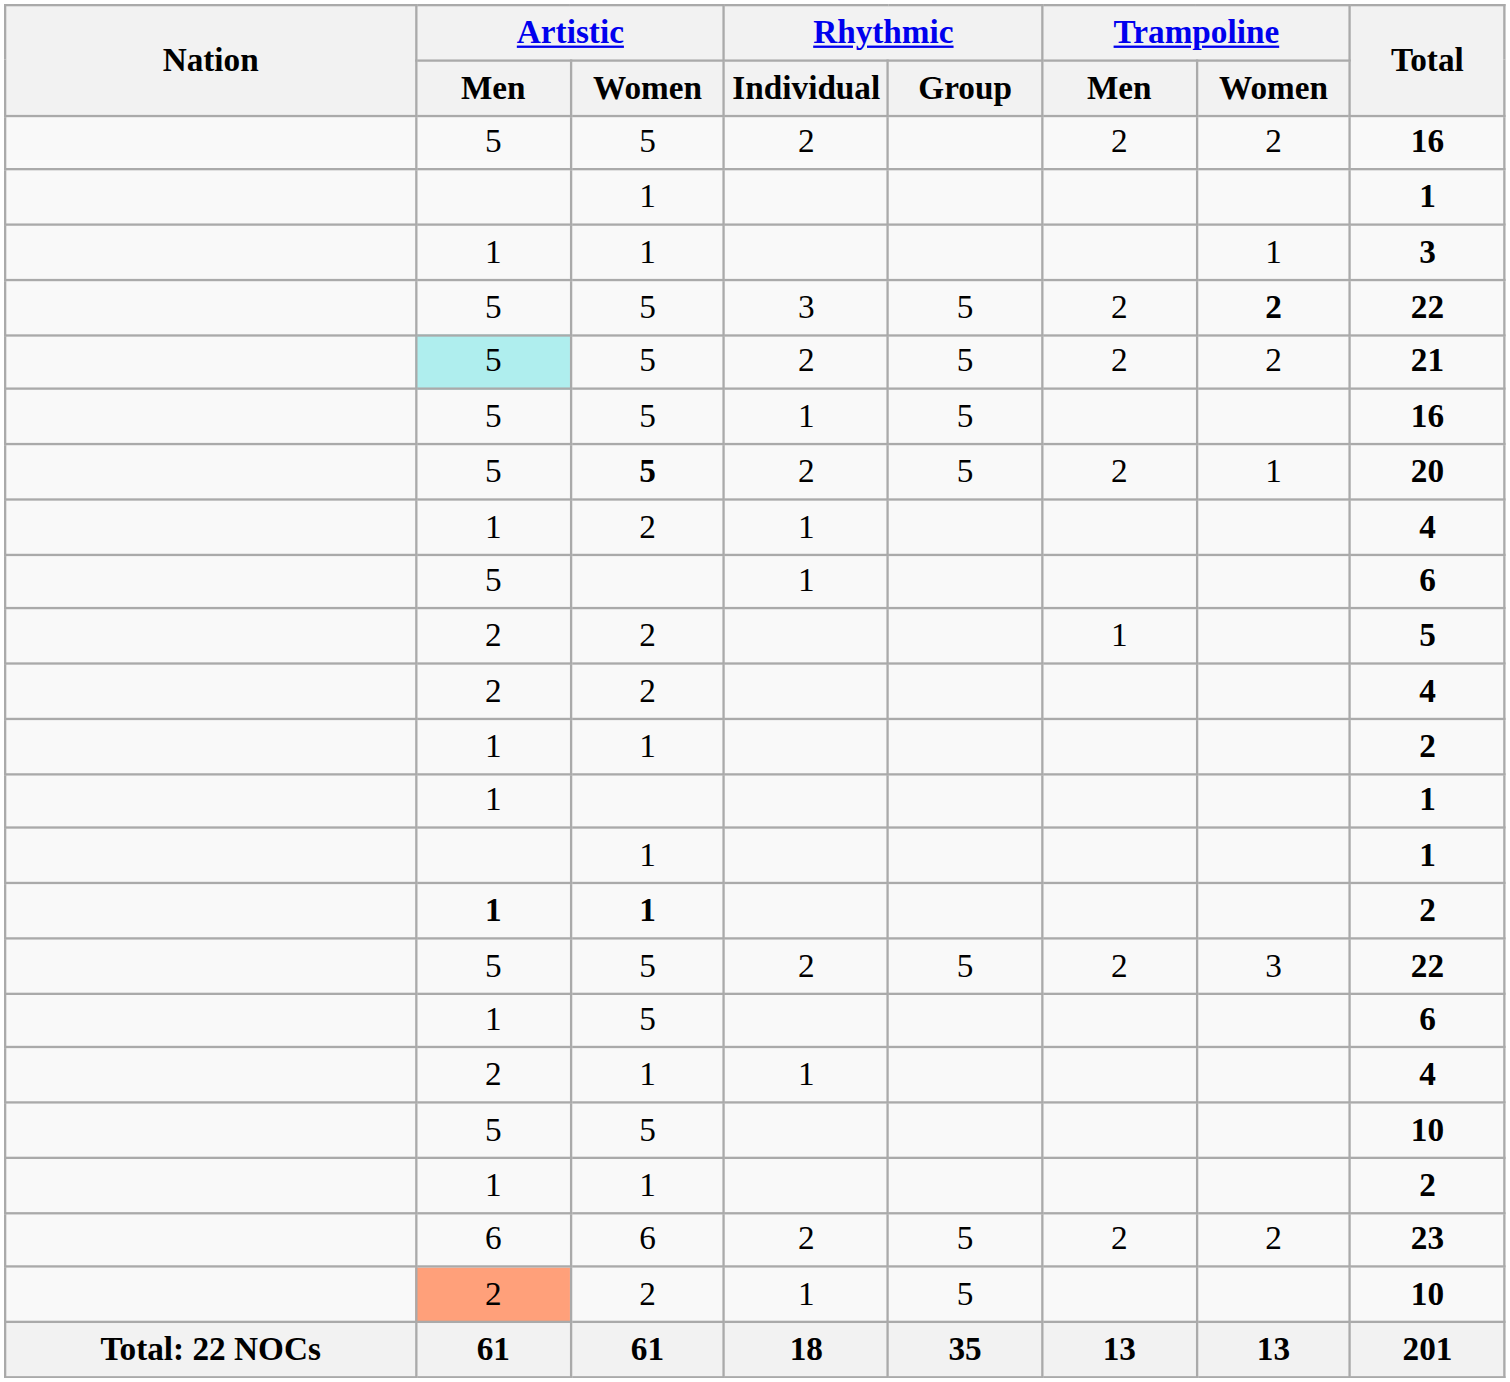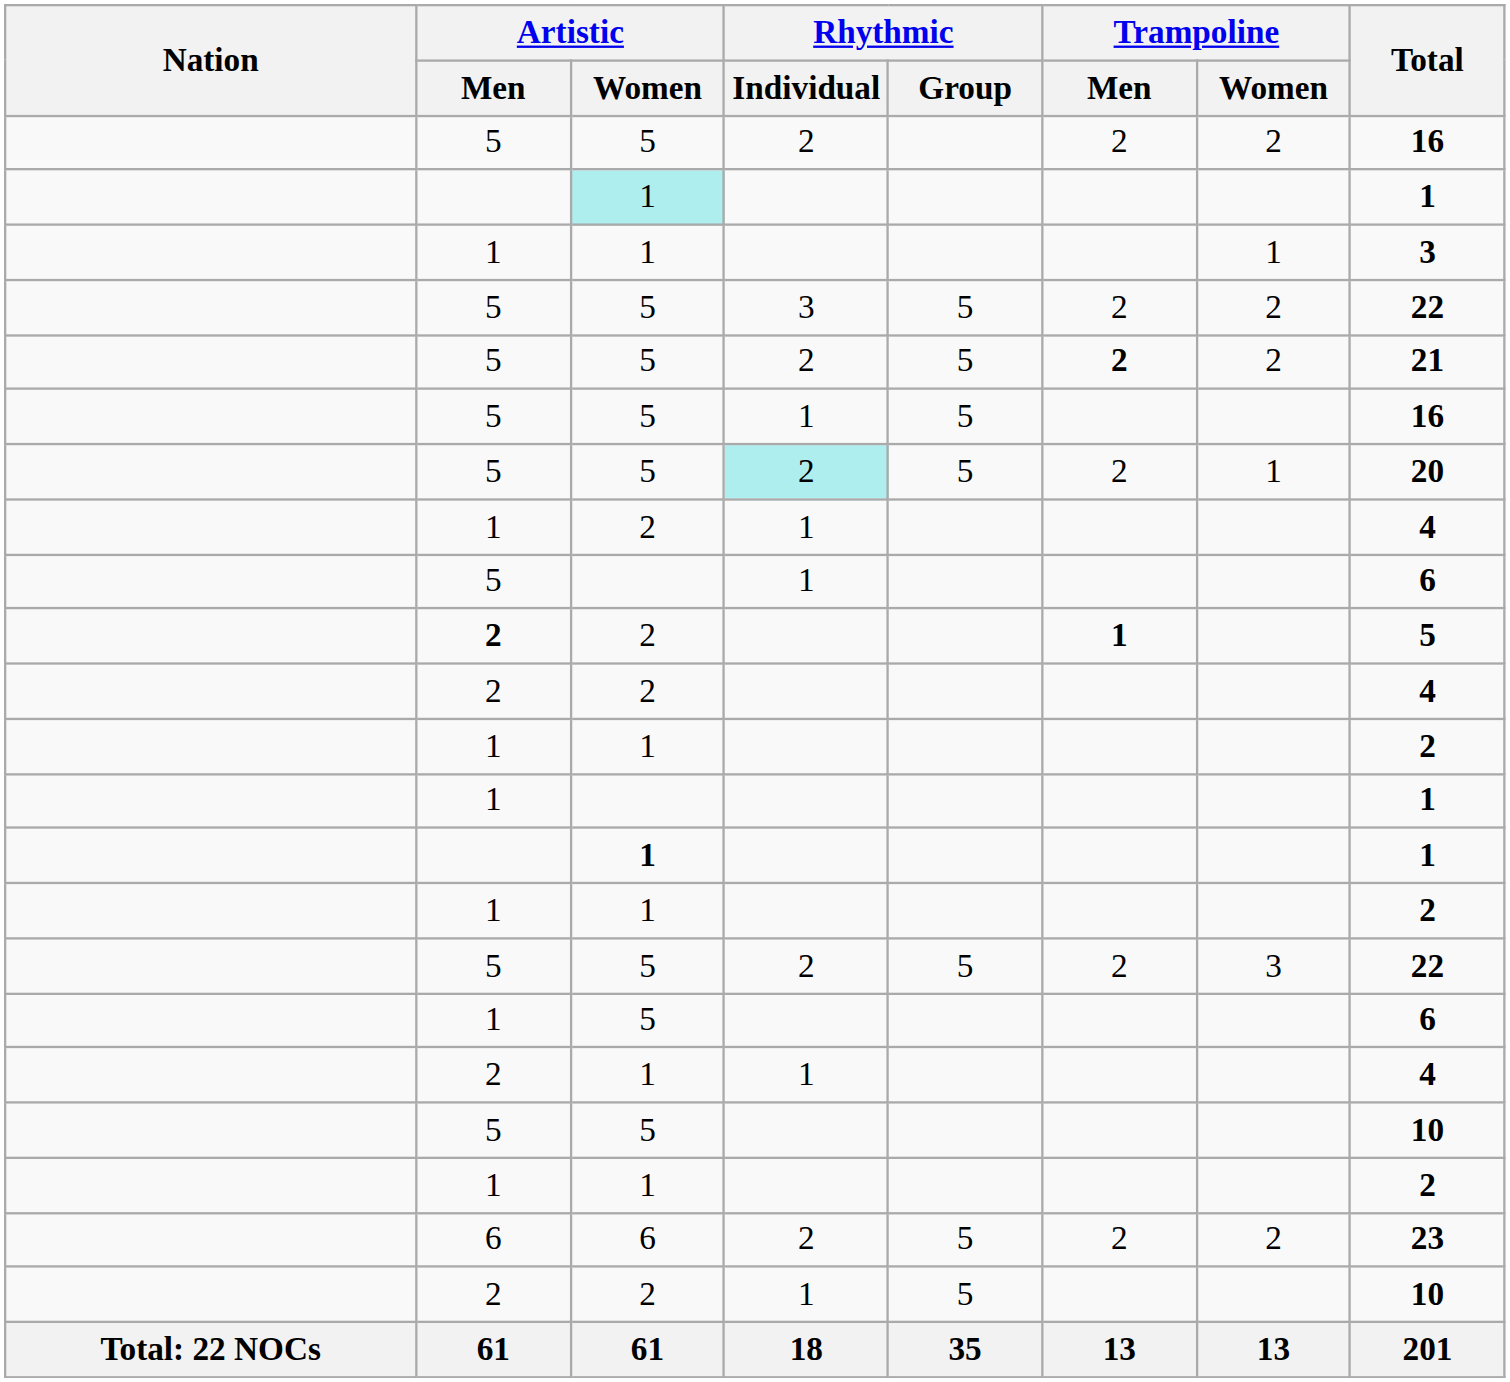(647, 196) no background -> (647, 196) paleturquoise background
(1273, 306) bold -> (1273, 306) normal
(493, 361) paleturquoise background -> (493, 361) no background
(1119, 361) normal -> (1119, 361) bold
(647, 471) bold -> (647, 471) normal
(806, 471) no background -> (806, 471) paleturquoise background
(493, 635) normal -> (493, 635) bold
(1119, 635) normal -> (1119, 635) bold
(647, 855) normal -> (647, 855) bold
(493, 910) bold -> (493, 910) normal
(647, 910) bold -> (647, 910) normal
(493, 1294) lightsalmon background -> (493, 1294) no background
